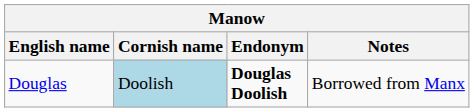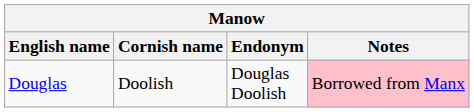(146, 83) lightblue background -> (146, 83) no background
(261, 83) bold -> (260, 83) normal
(388, 83) no background -> (388, 83) pink background
